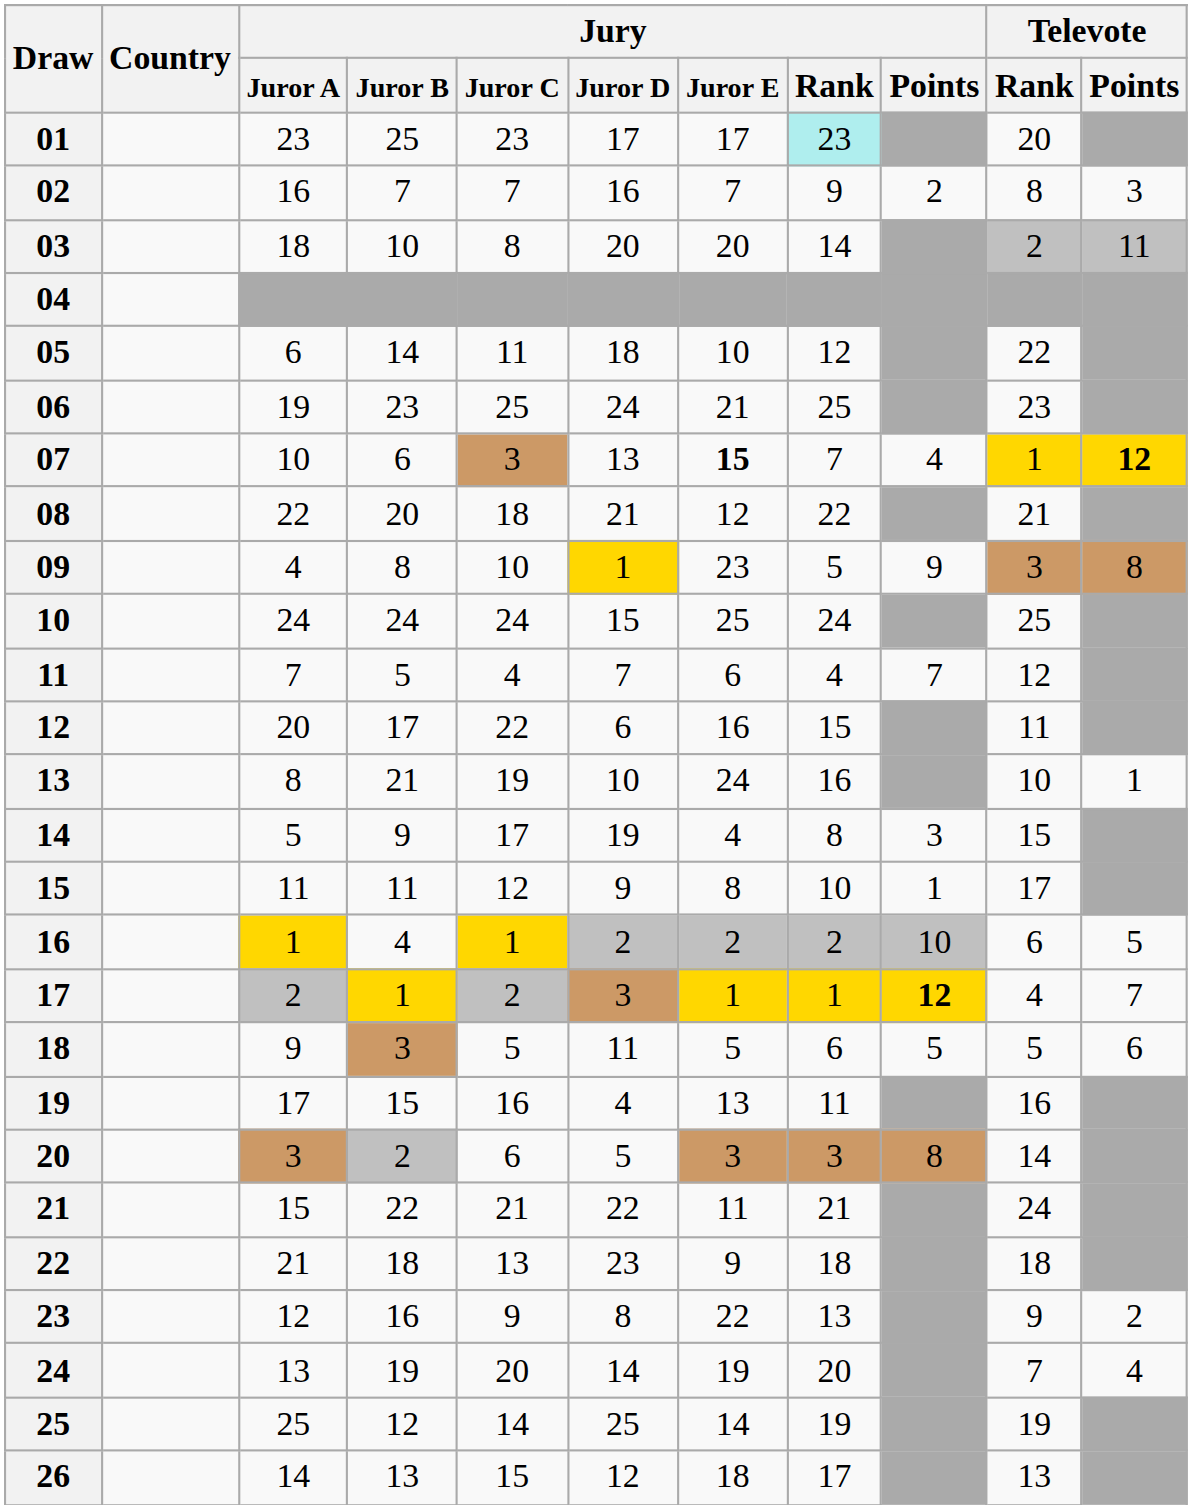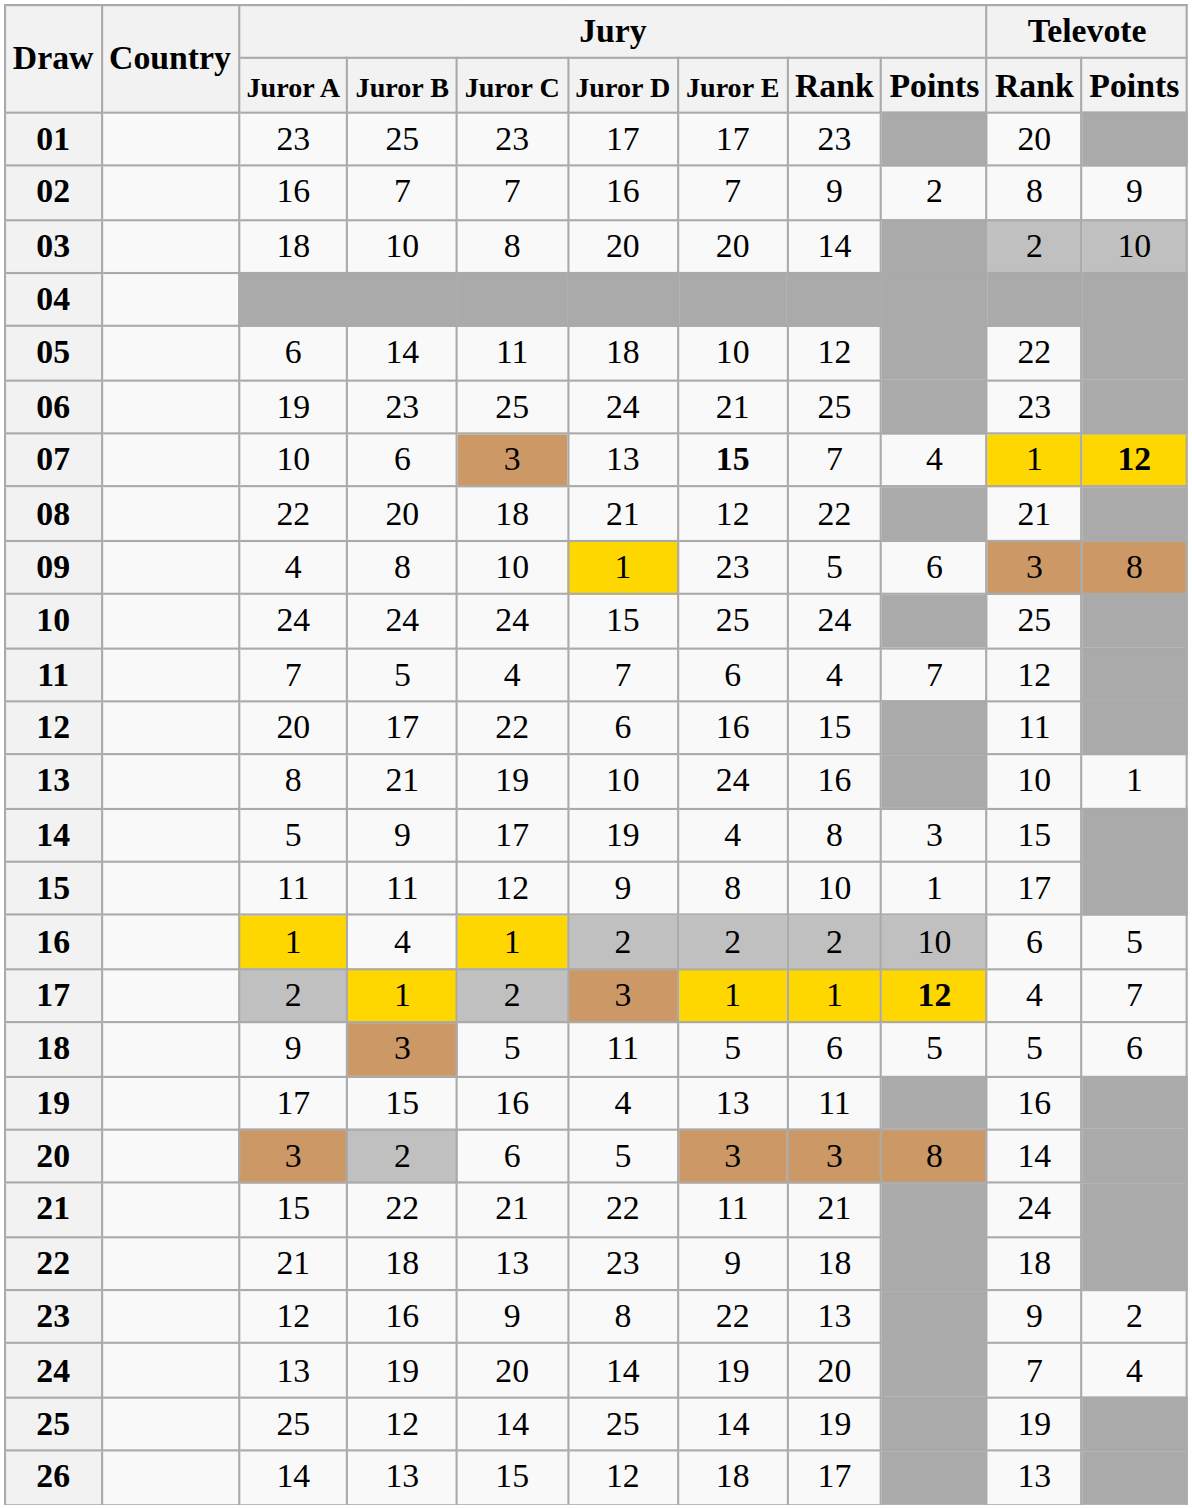(834, 138) paleturquoise background -> (834, 138) no background
(1134, 191) 3 -> (1134, 191) 9
(1134, 245) 11 -> (1134, 245) 10
(934, 566) 9 -> (934, 566) 6
